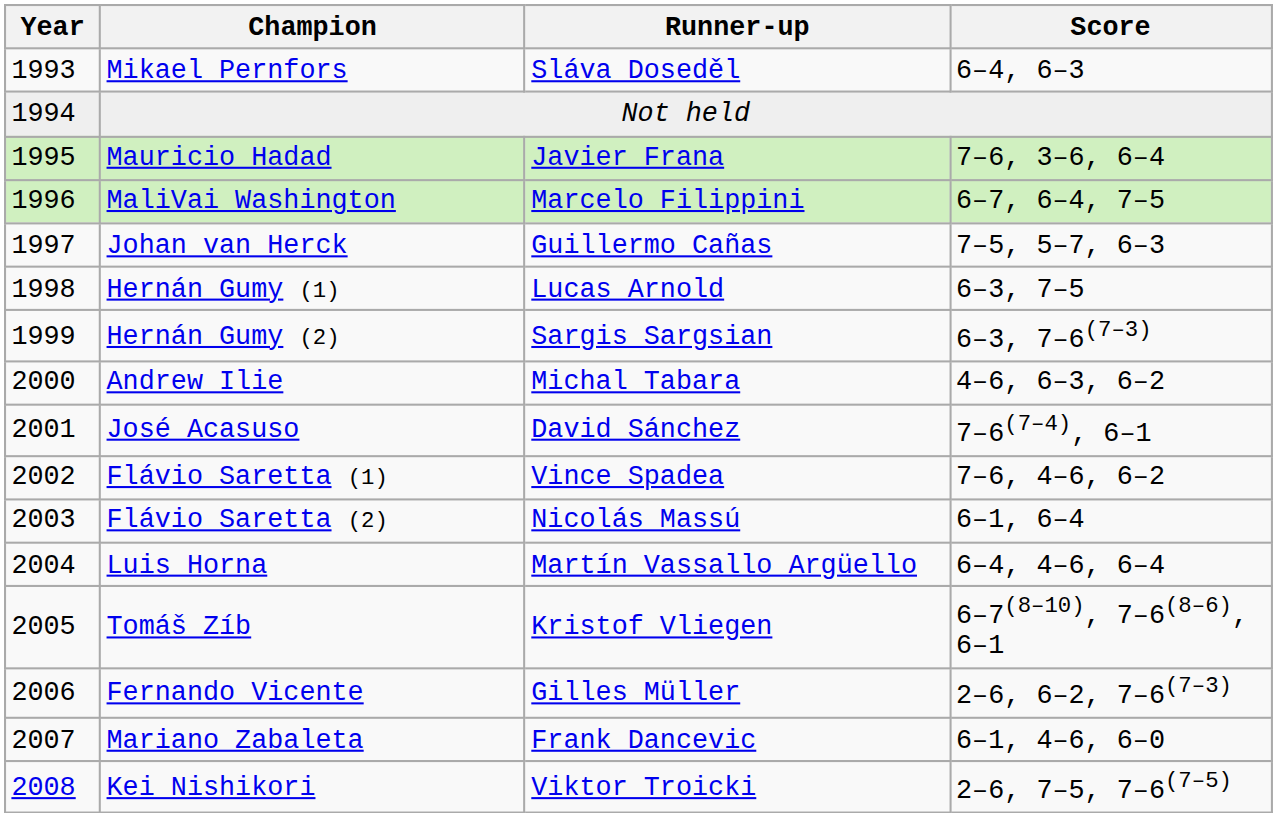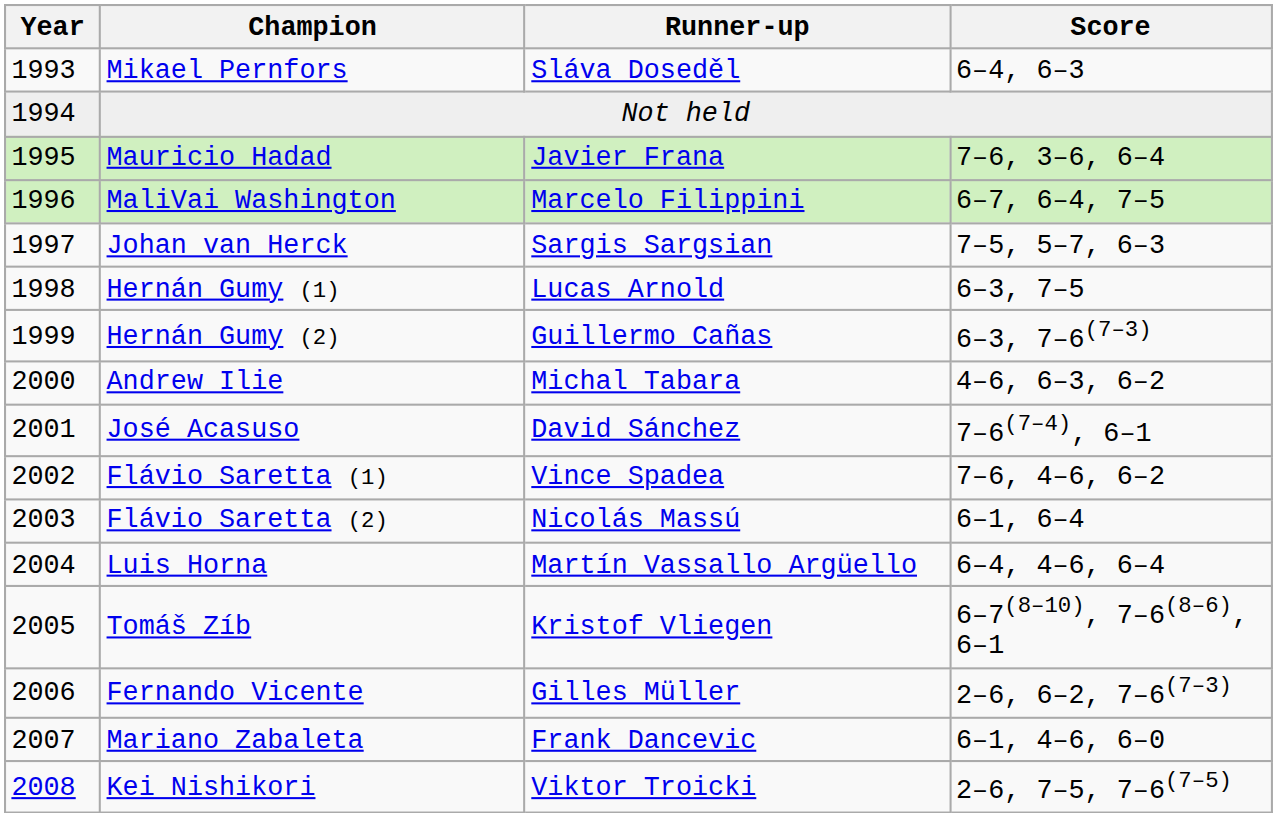(652, 245) Guillermo Cañas -> (652, 245) Sargis Sargsian
(652, 336) Sargis Sargsian -> (652, 336) Guillermo Cañas
